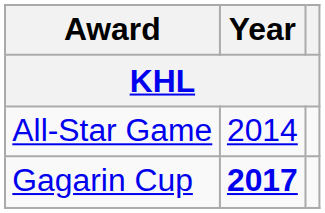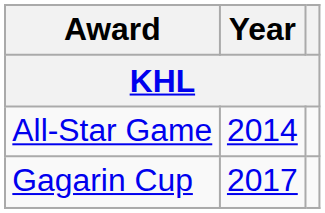(262, 181) bold -> (262, 181) normal
